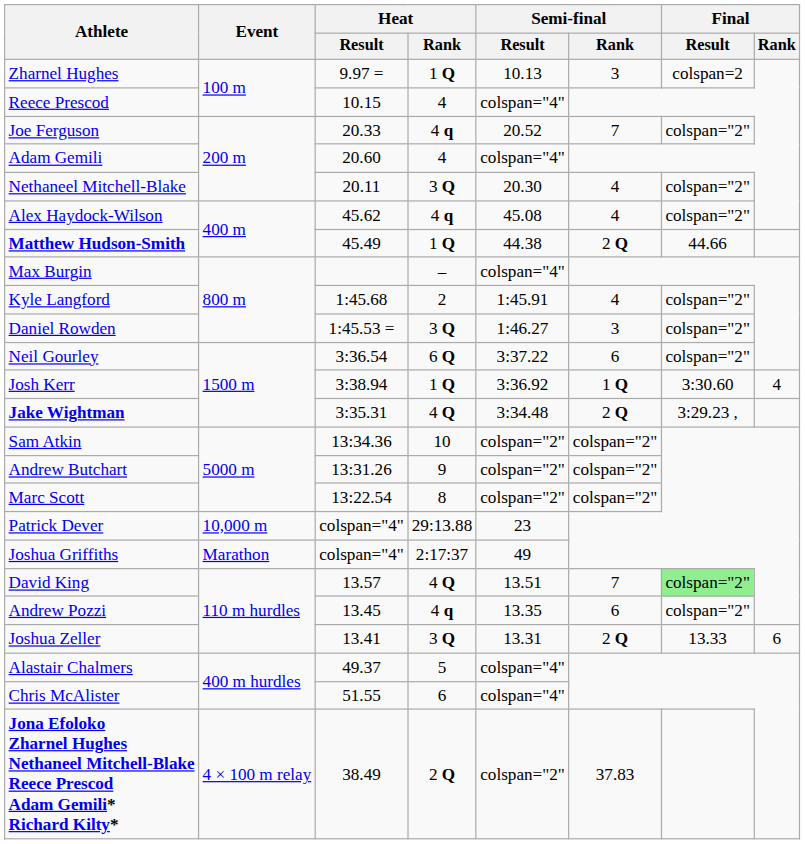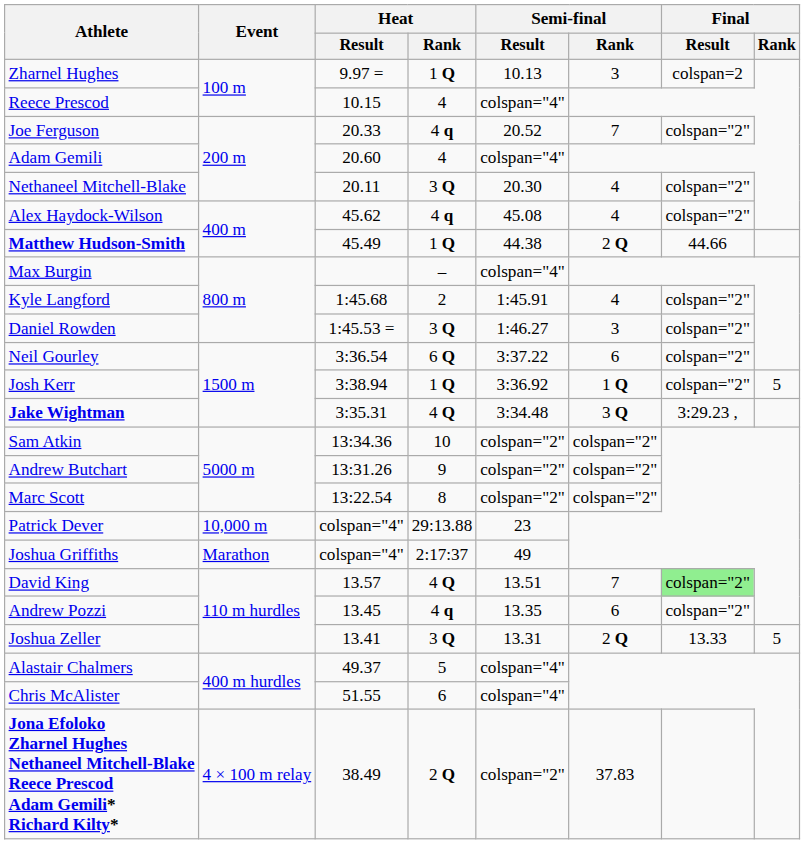(708, 384) 3:30.60 -> (708, 384) colspan="2"
(777, 384) 4 -> (777, 384) 5
(615, 413) 2 Q -> (615, 413) 3 Q
(777, 639) 6 -> (777, 639) 5
